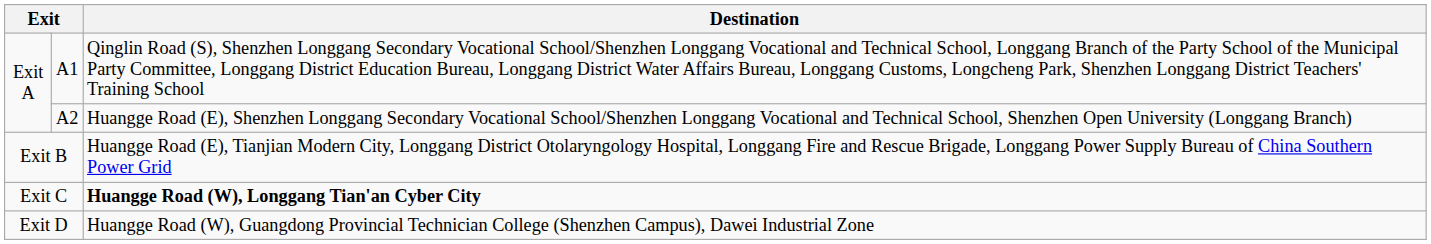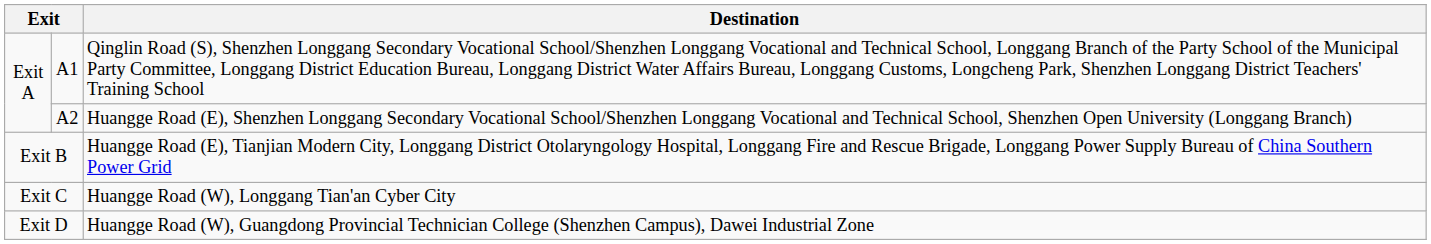(284, 196) bold -> (271, 196) normal
